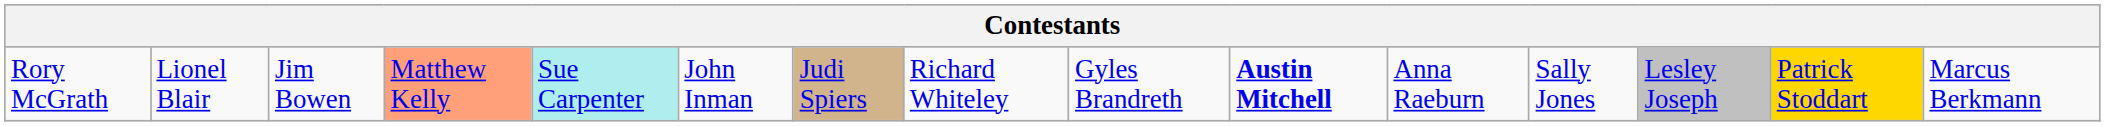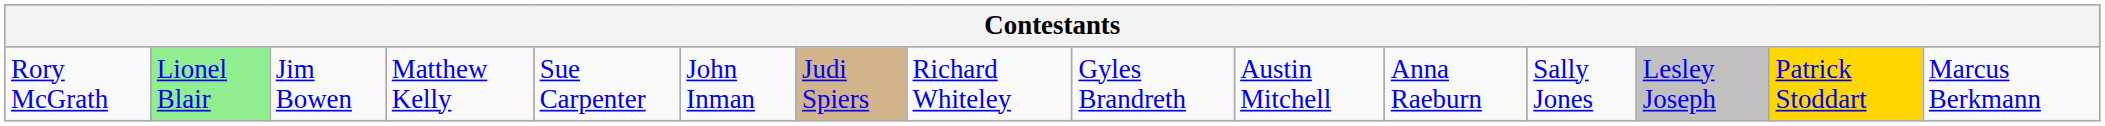(192, 83) no background -> (192, 83) lightgreen background
(438, 83) lightsalmon background -> (440, 83) no background
(591, 83) paleturquoise background -> (593, 83) no background
(1284, 83) bold -> (1286, 83) normal
